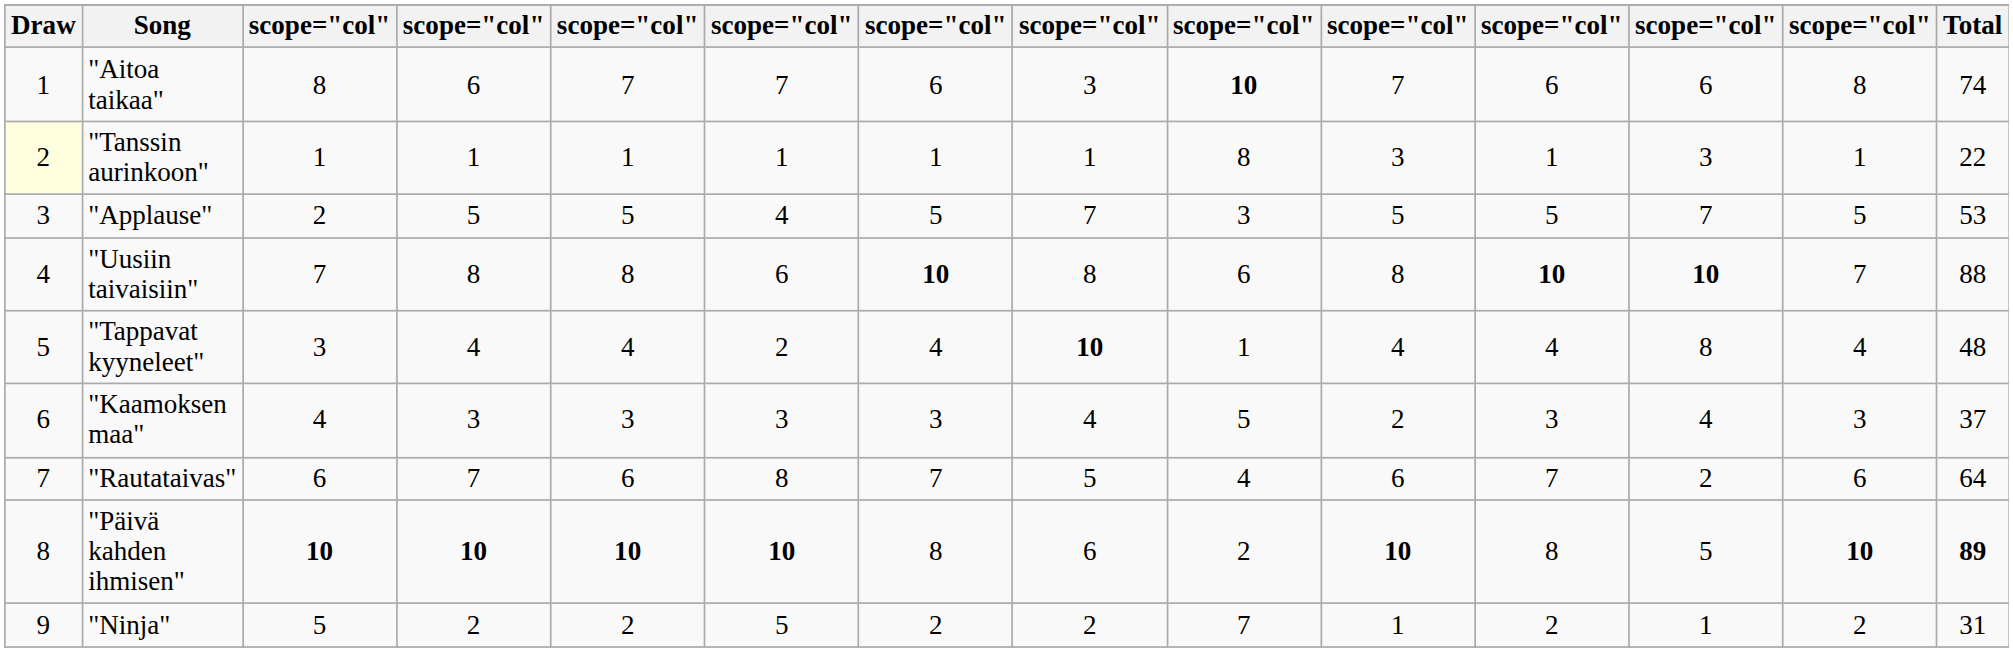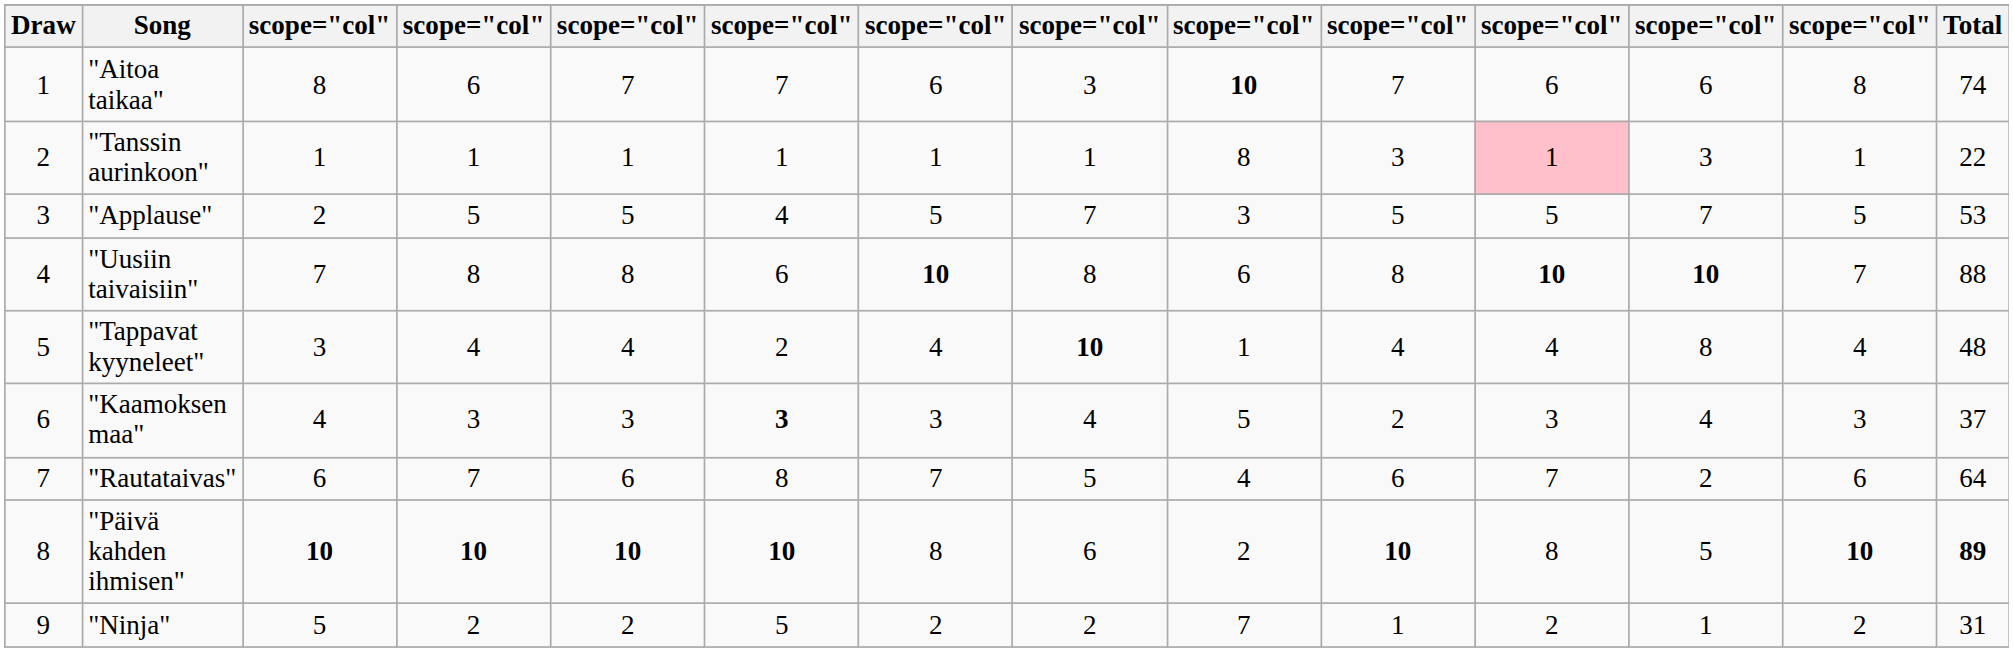(43, 157) lightyellow background -> (43, 157) no background
(1552, 157) no background -> (1552, 157) pink background
(782, 420) normal -> (782, 420) bold
